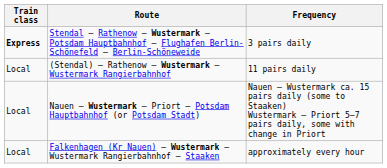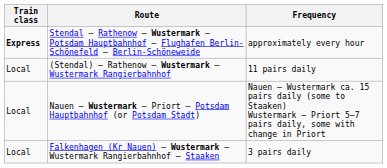(279, 43) 3 pairs daily -> (306, 43) approximately every hour
(306, 152) approximately every hour -> (279, 152) 3 pairs daily
